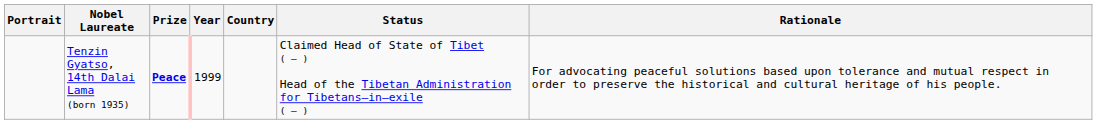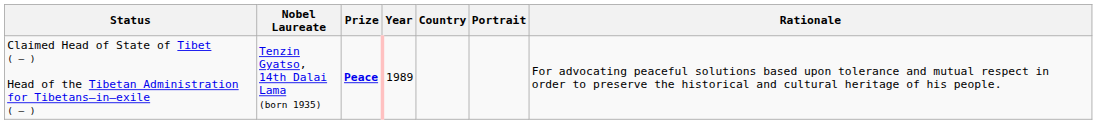columns swapped: (34, 20) <-> (403, 20)
(208, 78) 1999 -> (400, 78) 1989
